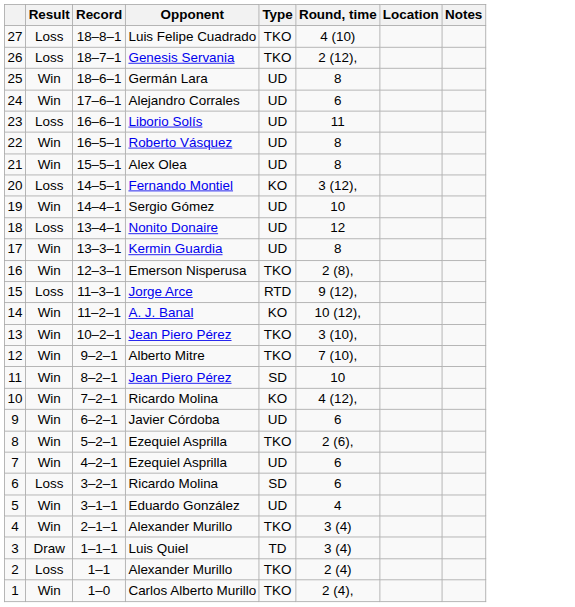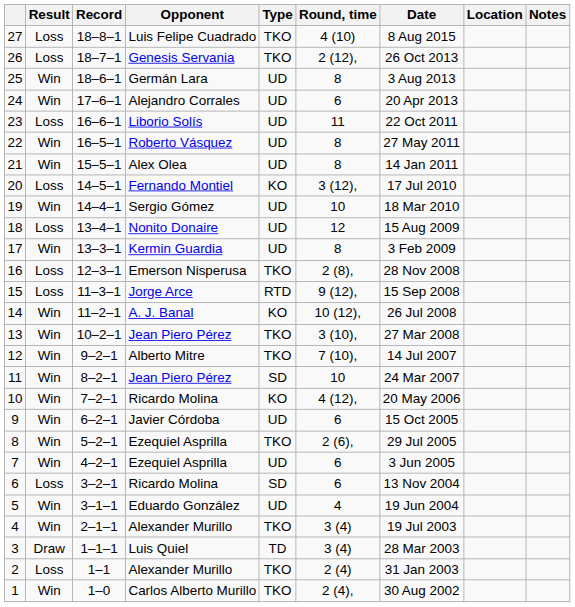+ column: (422, 15)
(49, 270) Win -> (49, 270) Loss
